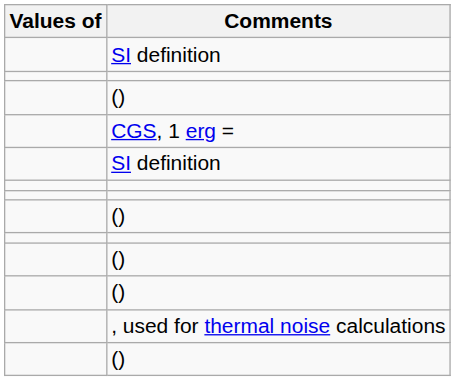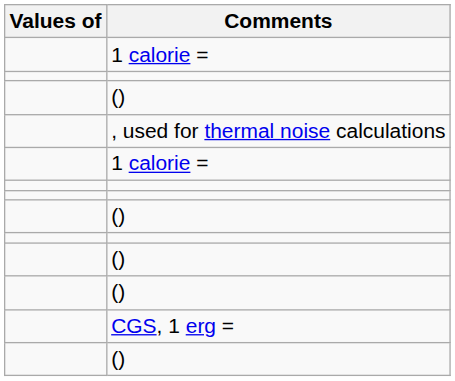(166, 54) SI definition -> (160, 54) 1 calorie =
(173, 130) CGS, 1 erg = -> (278, 130) , used for thermal noise calculations
(166, 163) SI definition -> (160, 163) 1 calorie =
(278, 325) , used for thermal noise calculations -> (173, 325) CGS, 1 erg =
